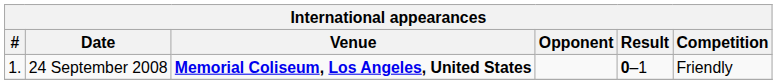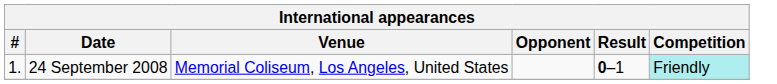(353, 67) bold -> (342, 67) normal
(704, 67) no background -> (681, 67) paleturquoise background
